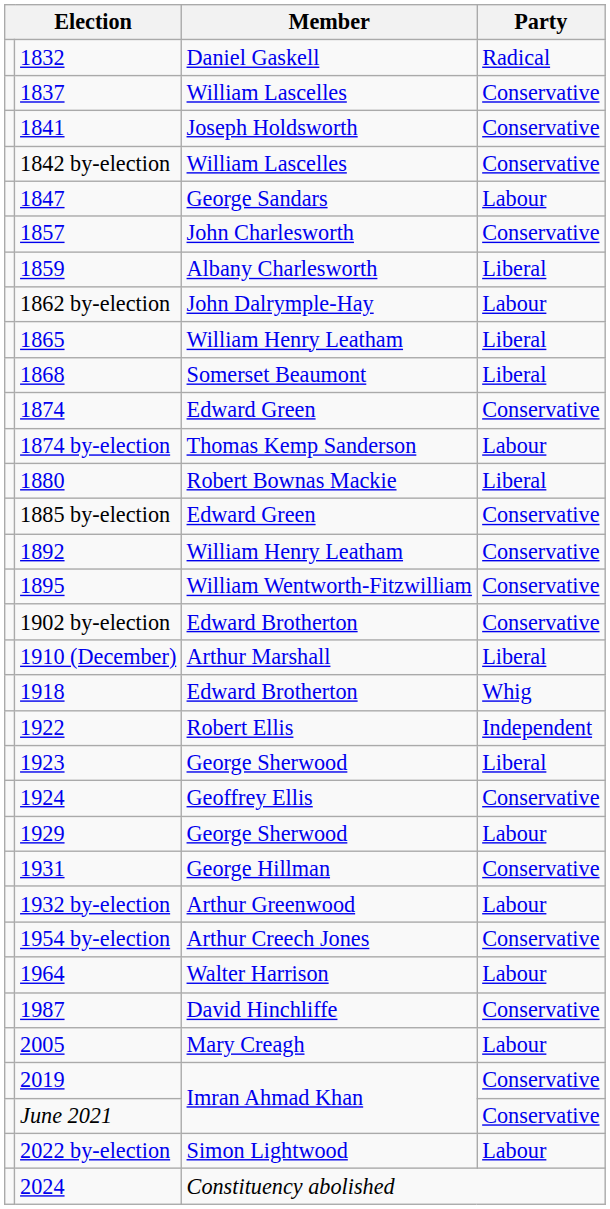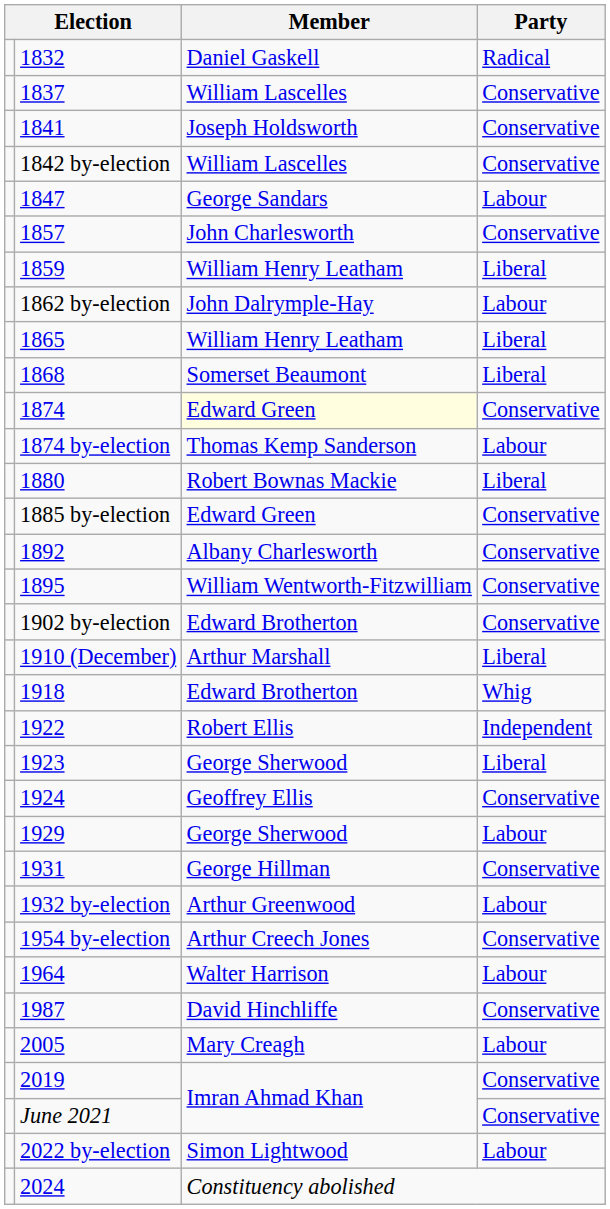(282, 269) Albany Charlesworth -> (295, 269) William Henry Leatham
(251, 410) no background -> (251, 410) lightyellow background
(295, 551) William Henry Leatham -> (282, 551) Albany Charlesworth
